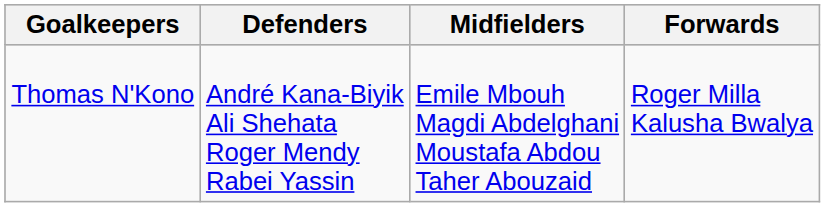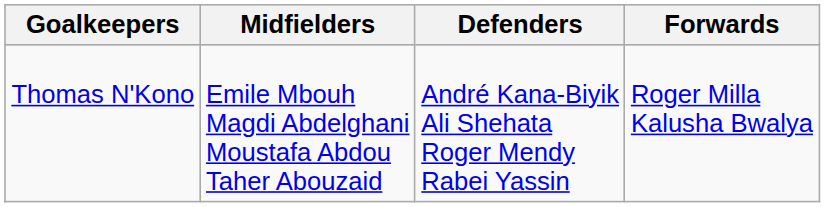columns swapped: (305, 24) <-> (517, 24)
